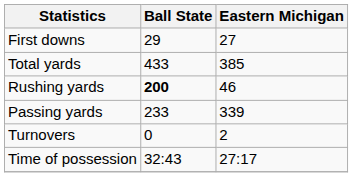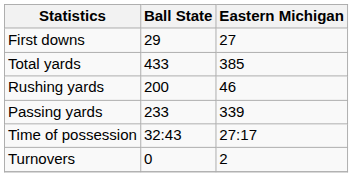(156, 87) bold -> (156, 87) normal
rows swapped: (42, 135) <-> (72, 159)
